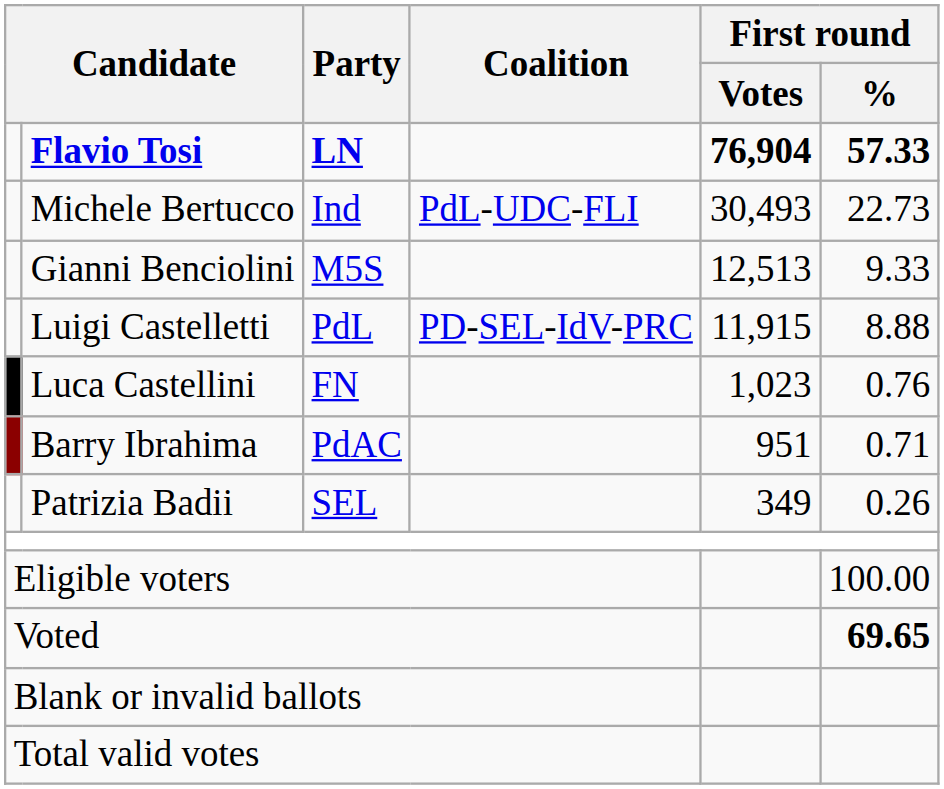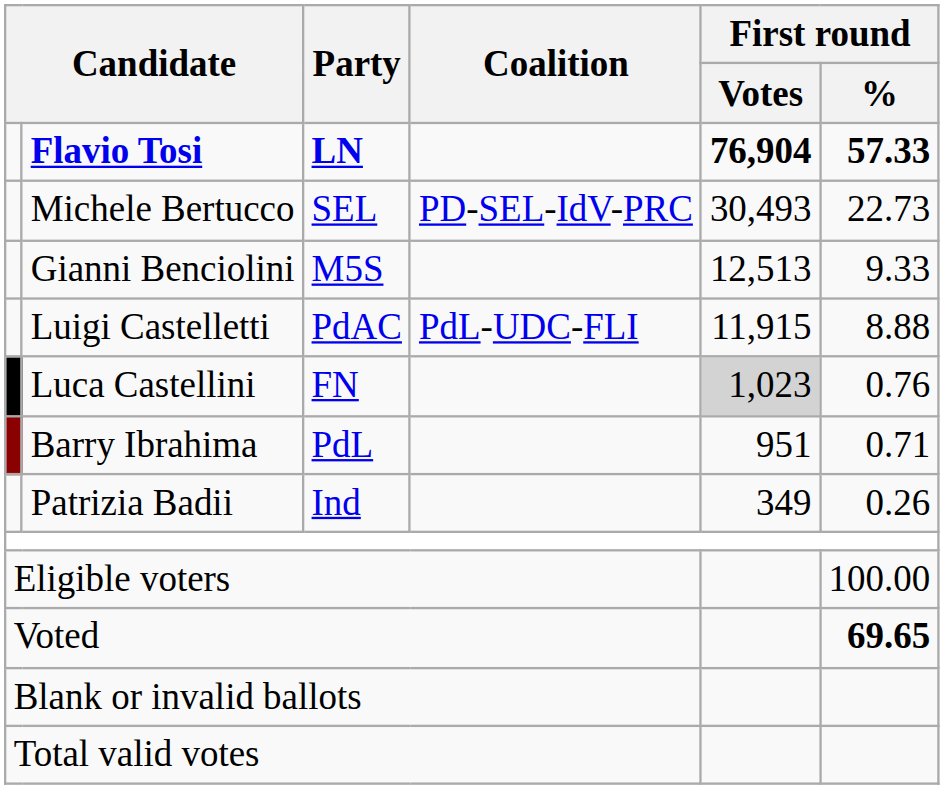(336, 209) Ind -> (344, 209) SEL
(529, 209) PdL-UDC-FLI -> (556, 209) PD-SEL-IdV-PRC
(342, 326) PdL -> (357, 326) PdAC
(556, 326) PD-SEL-IdV-PRC -> (529, 326) PdL-UDC-FLI
(770, 385) no background -> (770, 385) lightgrey background
(357, 444) PdAC -> (342, 444) PdL
(344, 502) SEL -> (336, 502) Ind
